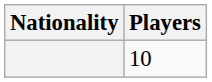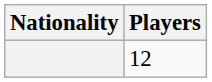(140, 58) 10 -> (140, 58) 12
